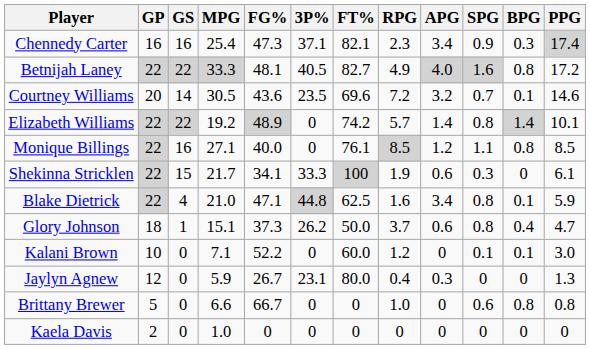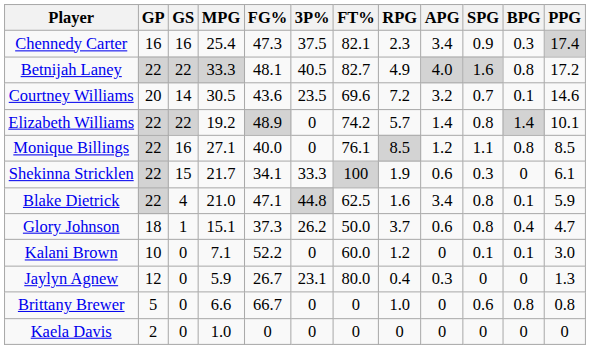(312, 43) 37.1 -> (312, 43) 37.5
